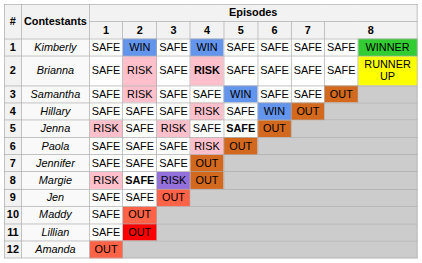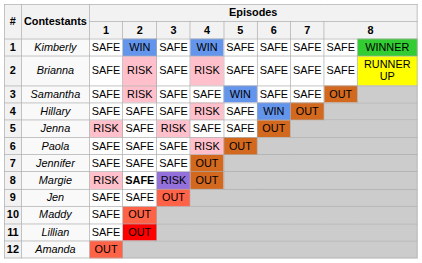(207, 71) bold -> (207, 71) normal
(241, 128) bold -> (240, 128) normal
